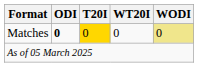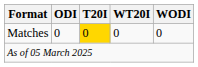(57, 33) bold -> (57, 33) normal
(159, 33) khaki background -> (159, 33) no background
